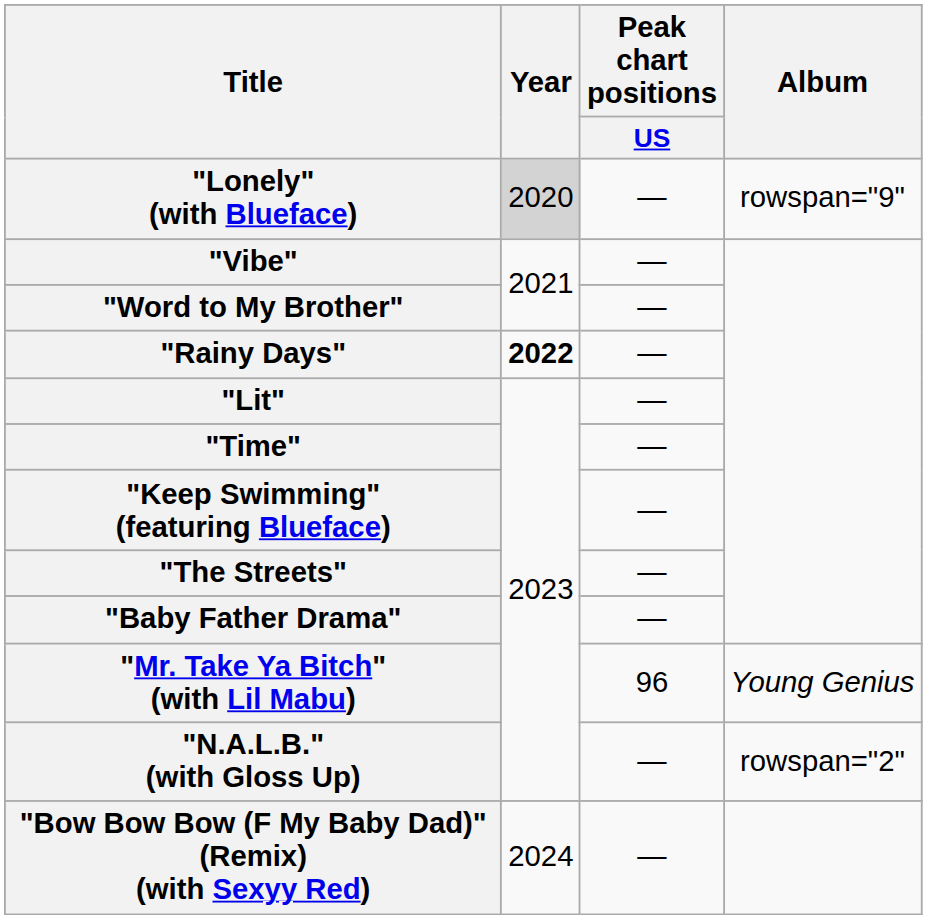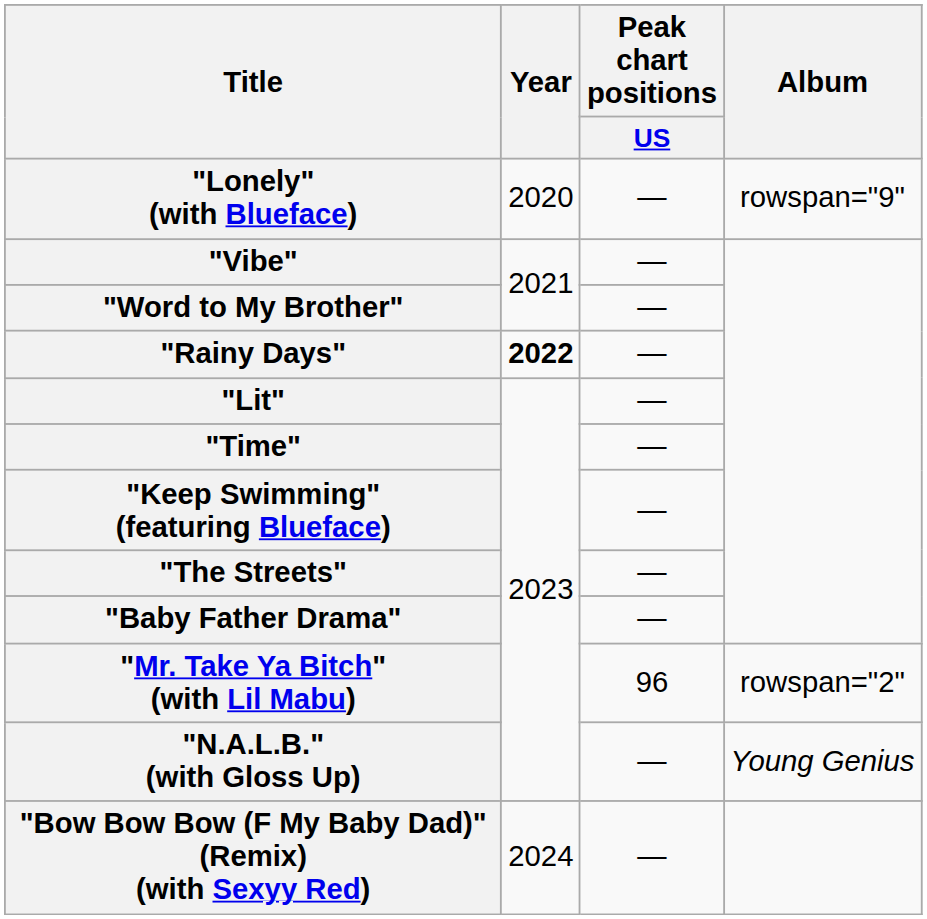(541, 198) lightgrey background -> (541, 198) no background
(823, 681) Young Genius -> (823, 681) rowspan="2"
(823, 761) rowspan="2" -> (823, 761) Young Genius
